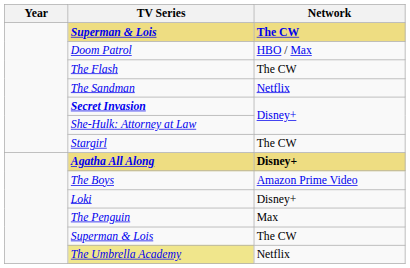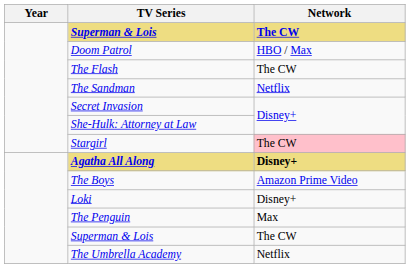(108, 106) bold -> (107, 106) normal
(277, 143) no background -> (277, 143) pink background
(126, 254) khaki background -> (126, 254) no background
